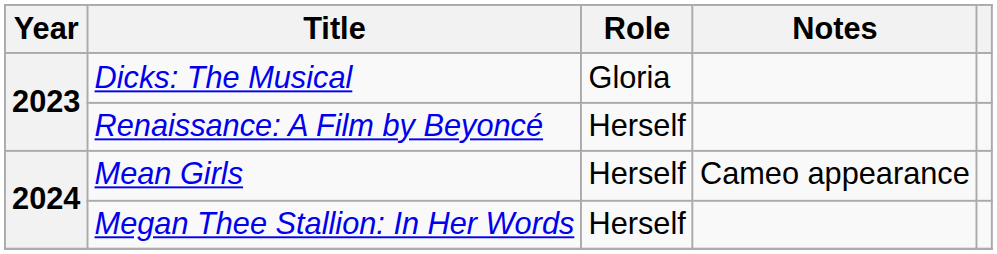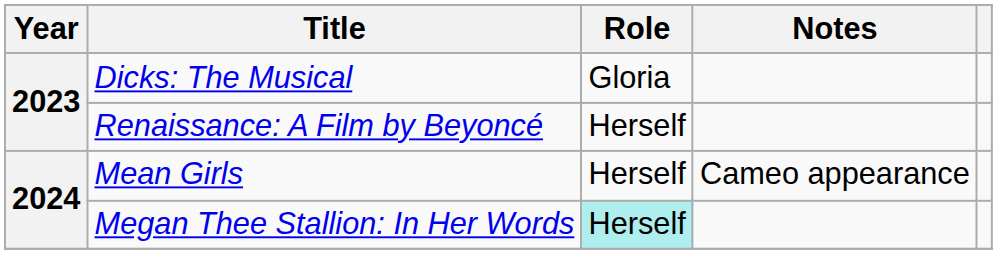(637, 223) no background -> (637, 223) paleturquoise background
